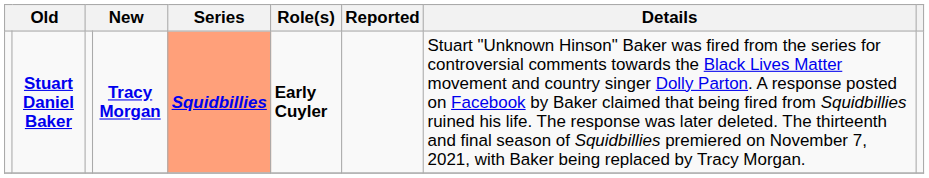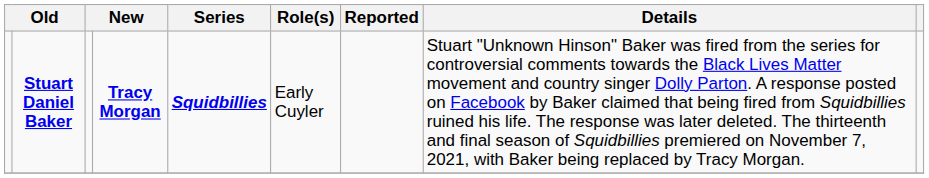(219, 102) lightsalmon background -> (219, 102) no background
(301, 102) bold -> (299, 102) normal
